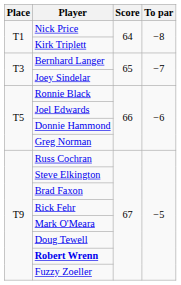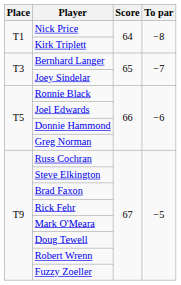(66, 256) bold -> (64, 256) normal
